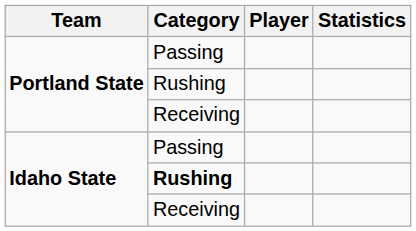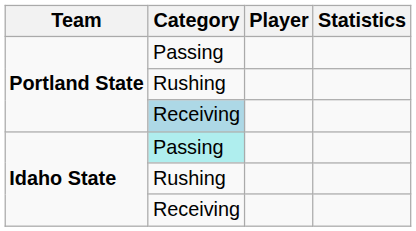(196, 115) no background -> (196, 115) lightblue background
(188, 146) no background -> (188, 146) paleturquoise background
(193, 178) bold -> (189, 178) normal
